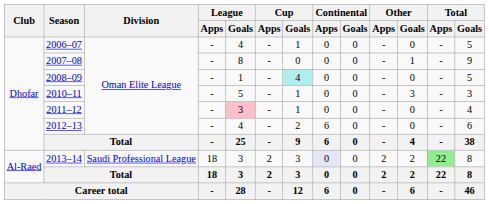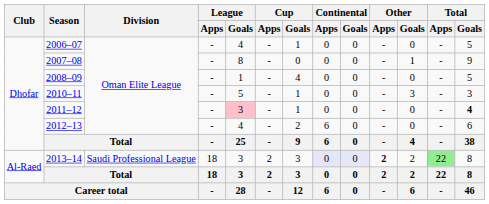(298, 77) paleturquoise background -> (298, 77) no background
(470, 110) normal -> (470, 110) bold
(355, 158) no background -> (355, 158) lavender background
(384, 158) normal -> (384, 158) bold
